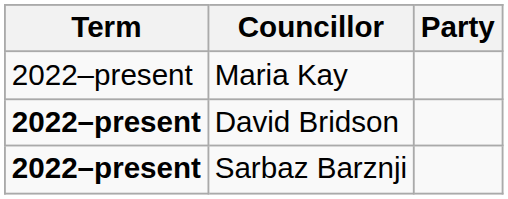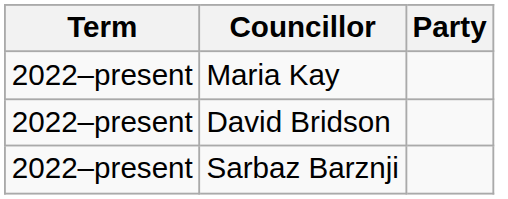(106, 121) bold -> (102, 121) normal
(106, 168) bold -> (102, 168) normal
